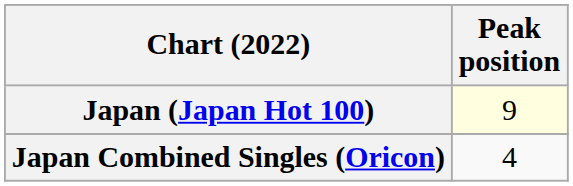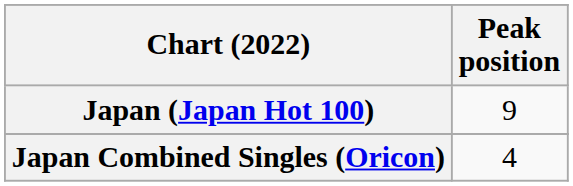(509, 109) lightyellow background -> (509, 109) no background
